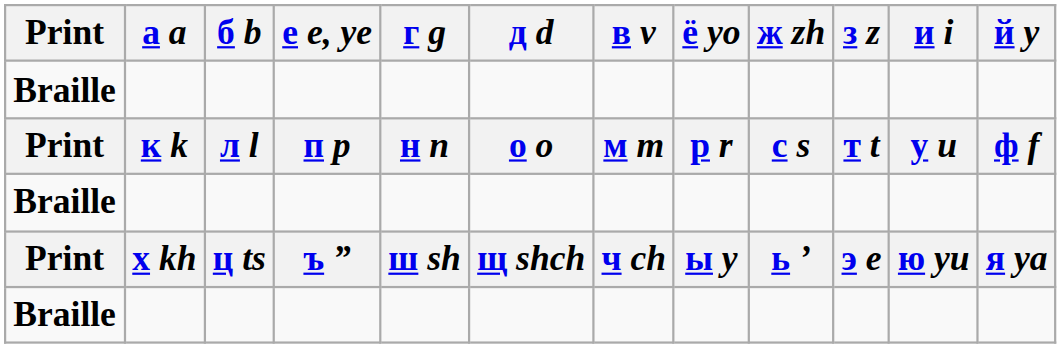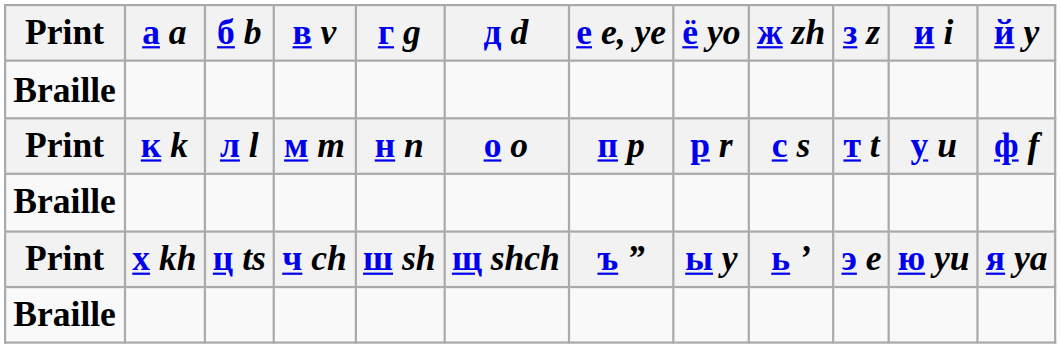columns swapped: (634, 32) <-> (327, 32)
